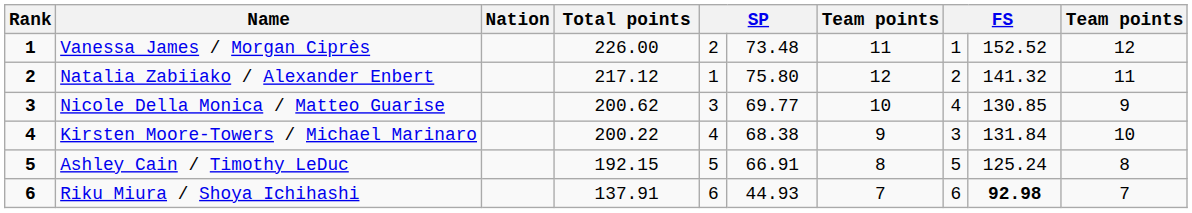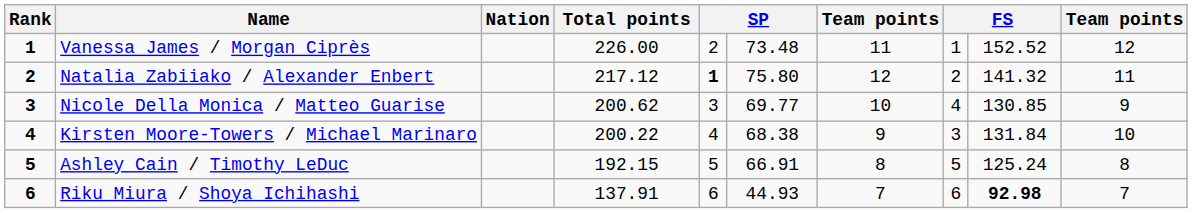(713, 77) normal -> (713, 77) bold
